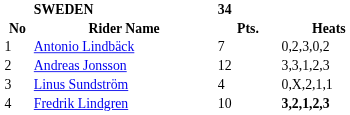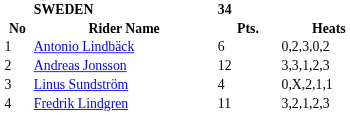(221, 47) 7 -> (221, 47) 6
(225, 103) 10 -> (224, 103) 11
(306, 103) bold -> (306, 103) normal
